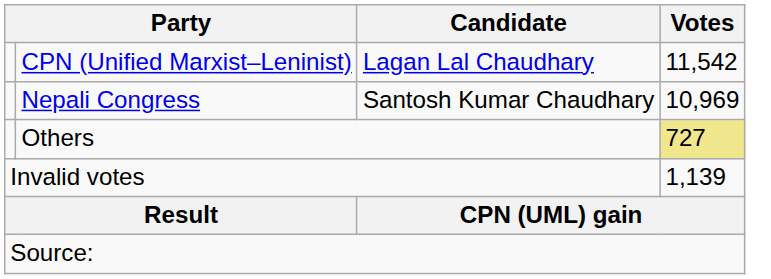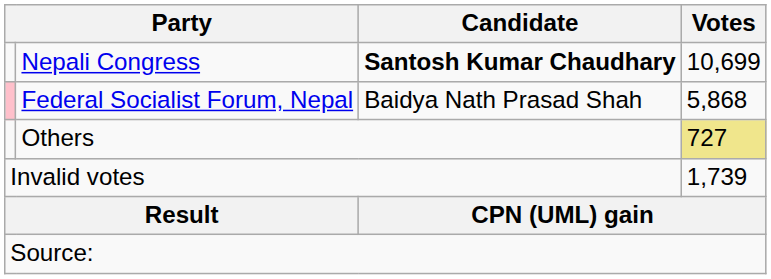- row: (187, 61)
(509, 100) normal -> (520, 61) bold
(702, 100) 10,969 -> (724, 61) 10,699
+ row: (187, 100)
(696, 176) 1,139 -> (717, 176) 1,739
